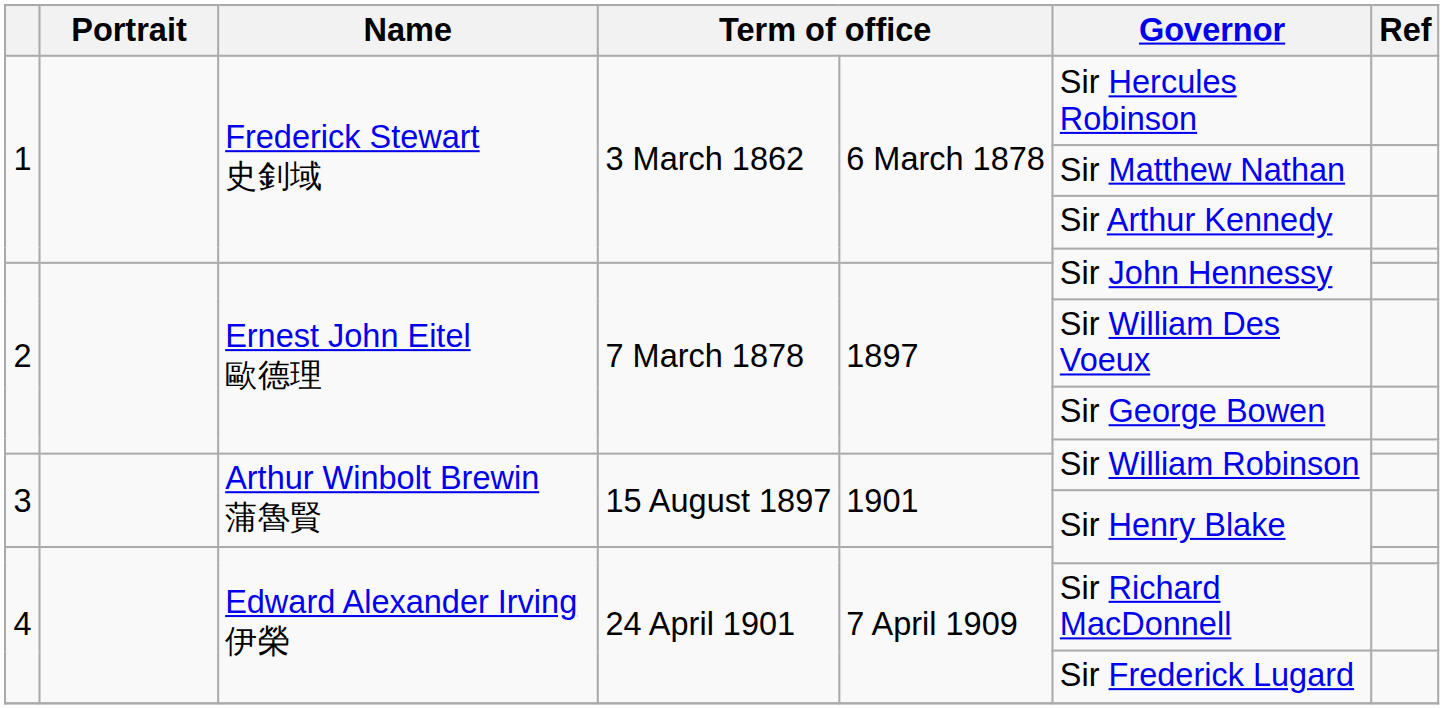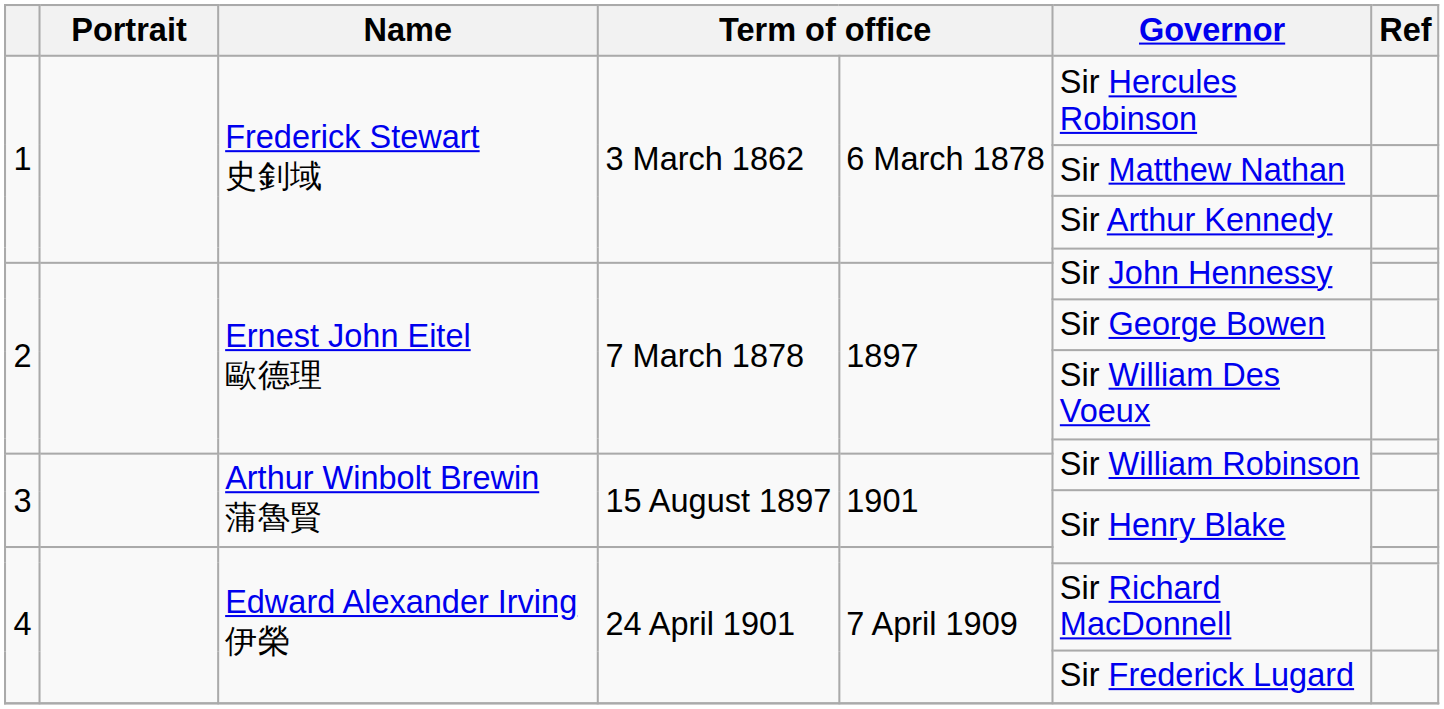(1170, 342) Sir William Des Voeux -> (1193, 324) Sir George Bowen
(1193, 412) Sir George Bowen -> (1170, 394) Sir William Des Voeux
